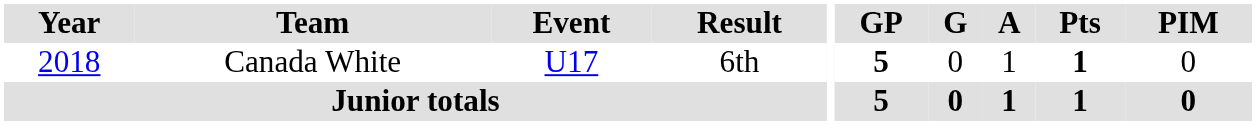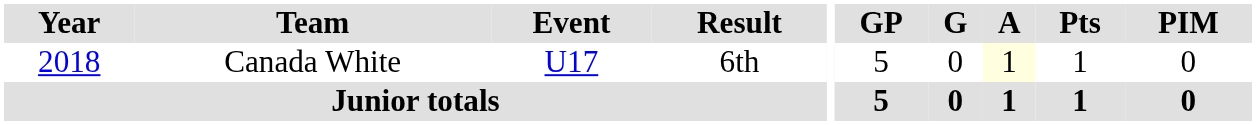(881, 62) bold -> (881, 62) normal
(1009, 62) no background -> (1009, 62) lightyellow background
(1080, 62) bold -> (1080, 62) normal
